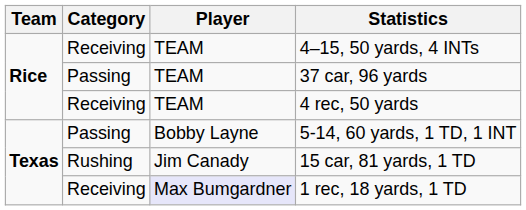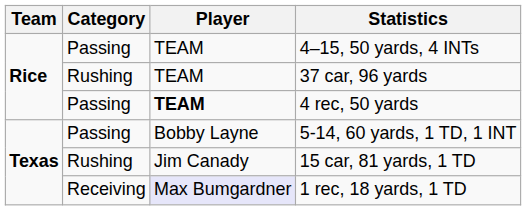(106, 48) Receiving -> (99, 48) Passing
(99, 76) Passing -> (100, 76) Rushing
(106, 104) Receiving -> (99, 104) Passing
(179, 104) normal -> (179, 104) bold
